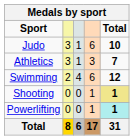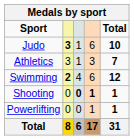(68, 45) normal -> (68, 45) bold
(68, 77) normal -> (68, 77) bold
(79, 94) normal -> (79, 94) bold
(92, 94) normal -> (92, 94) bold
(115, 94) khaki background -> (115, 94) no background
(115, 110) paleturquoise background -> (115, 110) no background
